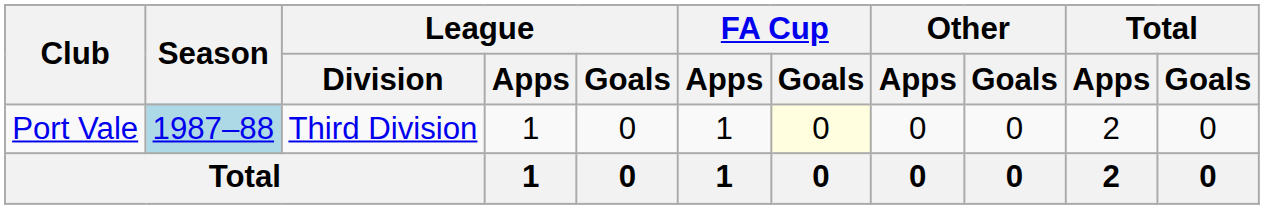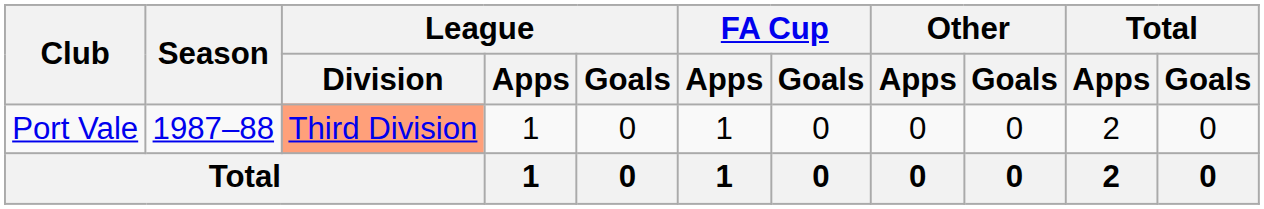(213, 128) lightblue background -> (213, 128) no background
(383, 128) no background -> (383, 128) lightsalmon background
(821, 128) lightyellow background -> (821, 128) no background
